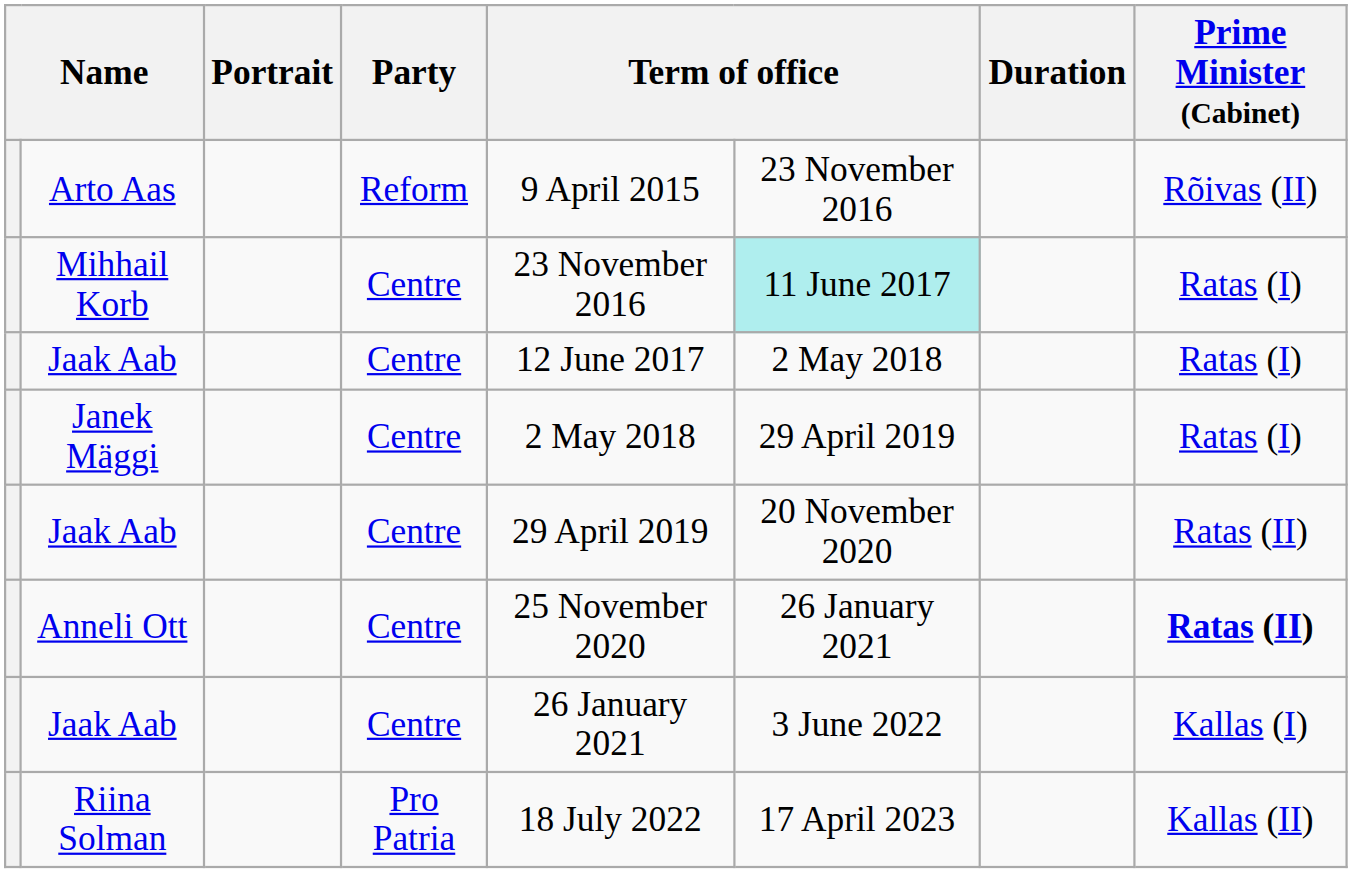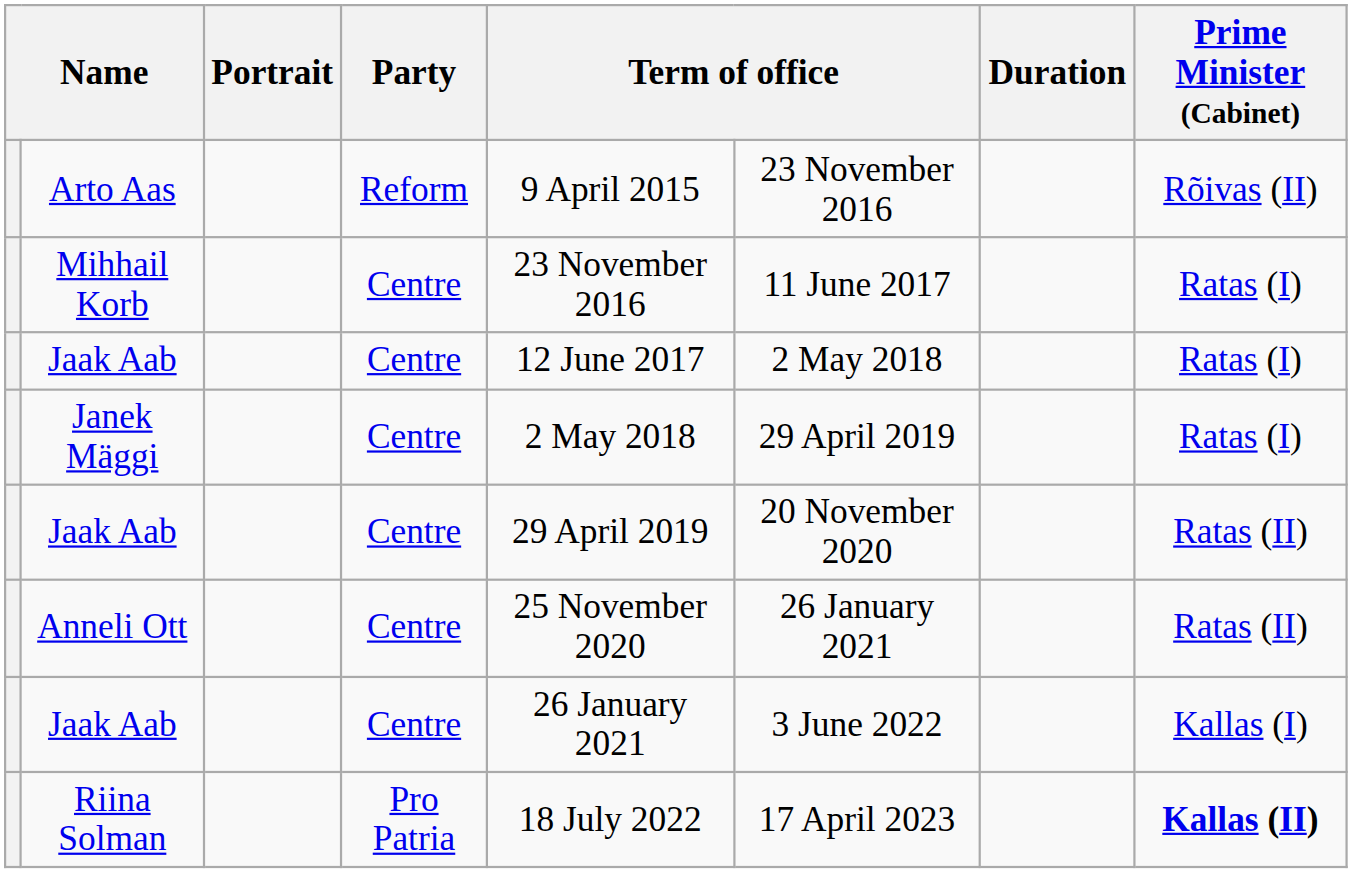(857, 283) paleturquoise background -> (857, 283) no background
(1240, 627) bold -> (1240, 627) normal
(1240, 819) normal -> (1240, 819) bold
